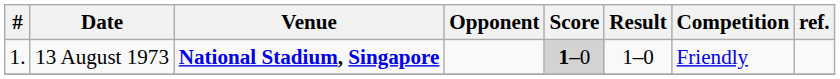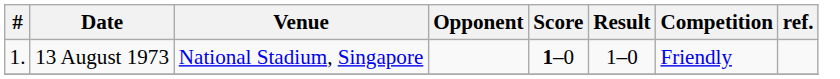(309, 56) bold -> (301, 56) normal
(574, 56) lightgrey background -> (558, 56) no background
